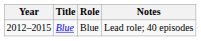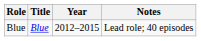columns swapped: (29, 12) <-> (90, 12)
